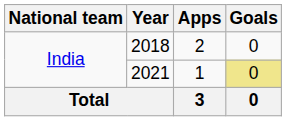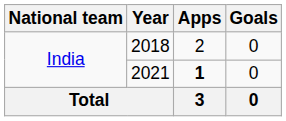(200, 73) normal -> (200, 73) bold
(254, 73) khaki background -> (254, 73) no background
